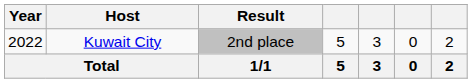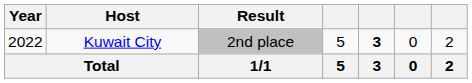(377, 41) normal -> (377, 41) bold
